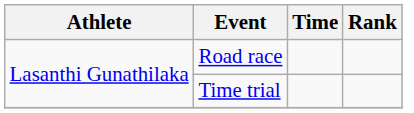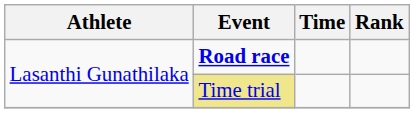(240, 56) normal -> (244, 56) bold
(240, 90) no background -> (240, 90) khaki background
